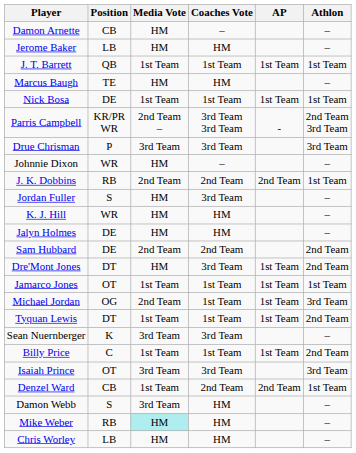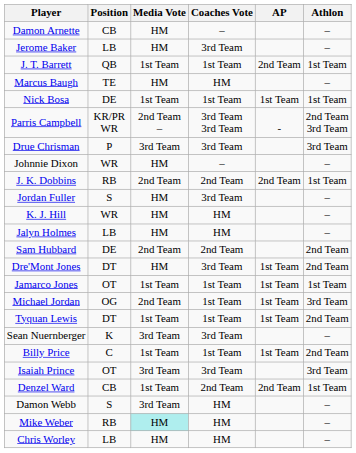(222, 47) HM -> (222, 47) 3rd Team
(279, 64) 1st Team -> (279, 64) 2nd Team
(109, 232) DE -> (109, 232) LB
